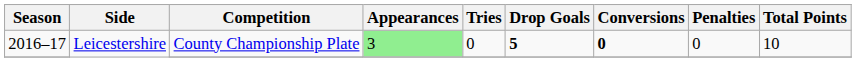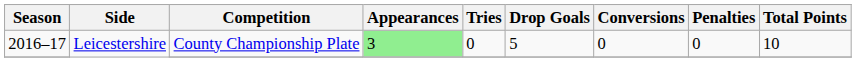(513, 43) bold -> (513, 43) normal
(602, 43) bold -> (602, 43) normal
